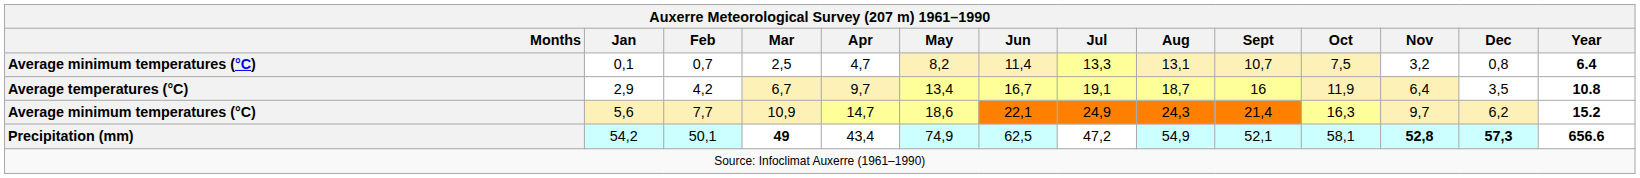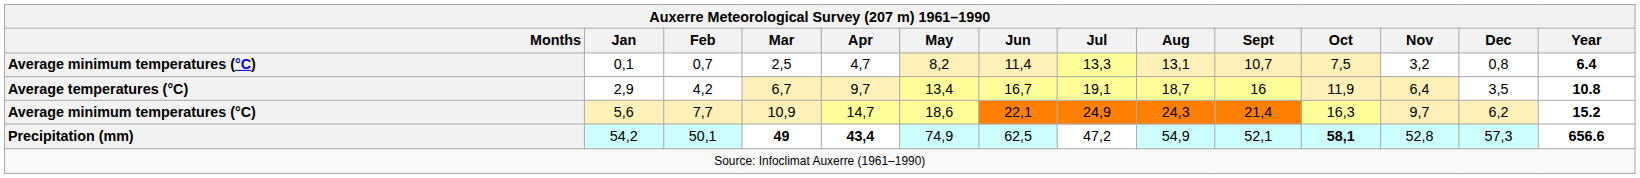(860, 136) normal -> (860, 136) bold
(1341, 136) normal -> (1341, 136) bold
(1420, 136) bold -> (1420, 136) normal
(1498, 136) bold -> (1498, 136) normal
